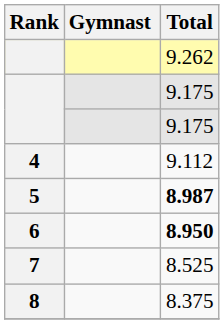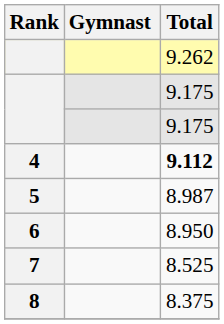(190, 161) normal -> (190, 161) bold
(190, 196) bold -> (190, 196) normal
(190, 231) bold -> (190, 231) normal
